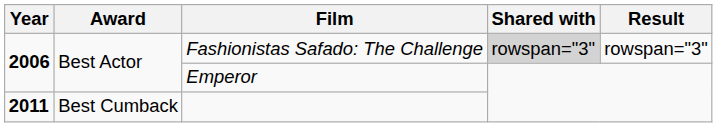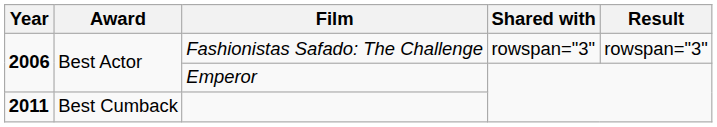(543, 48) lightgrey background -> (543, 48) no background
